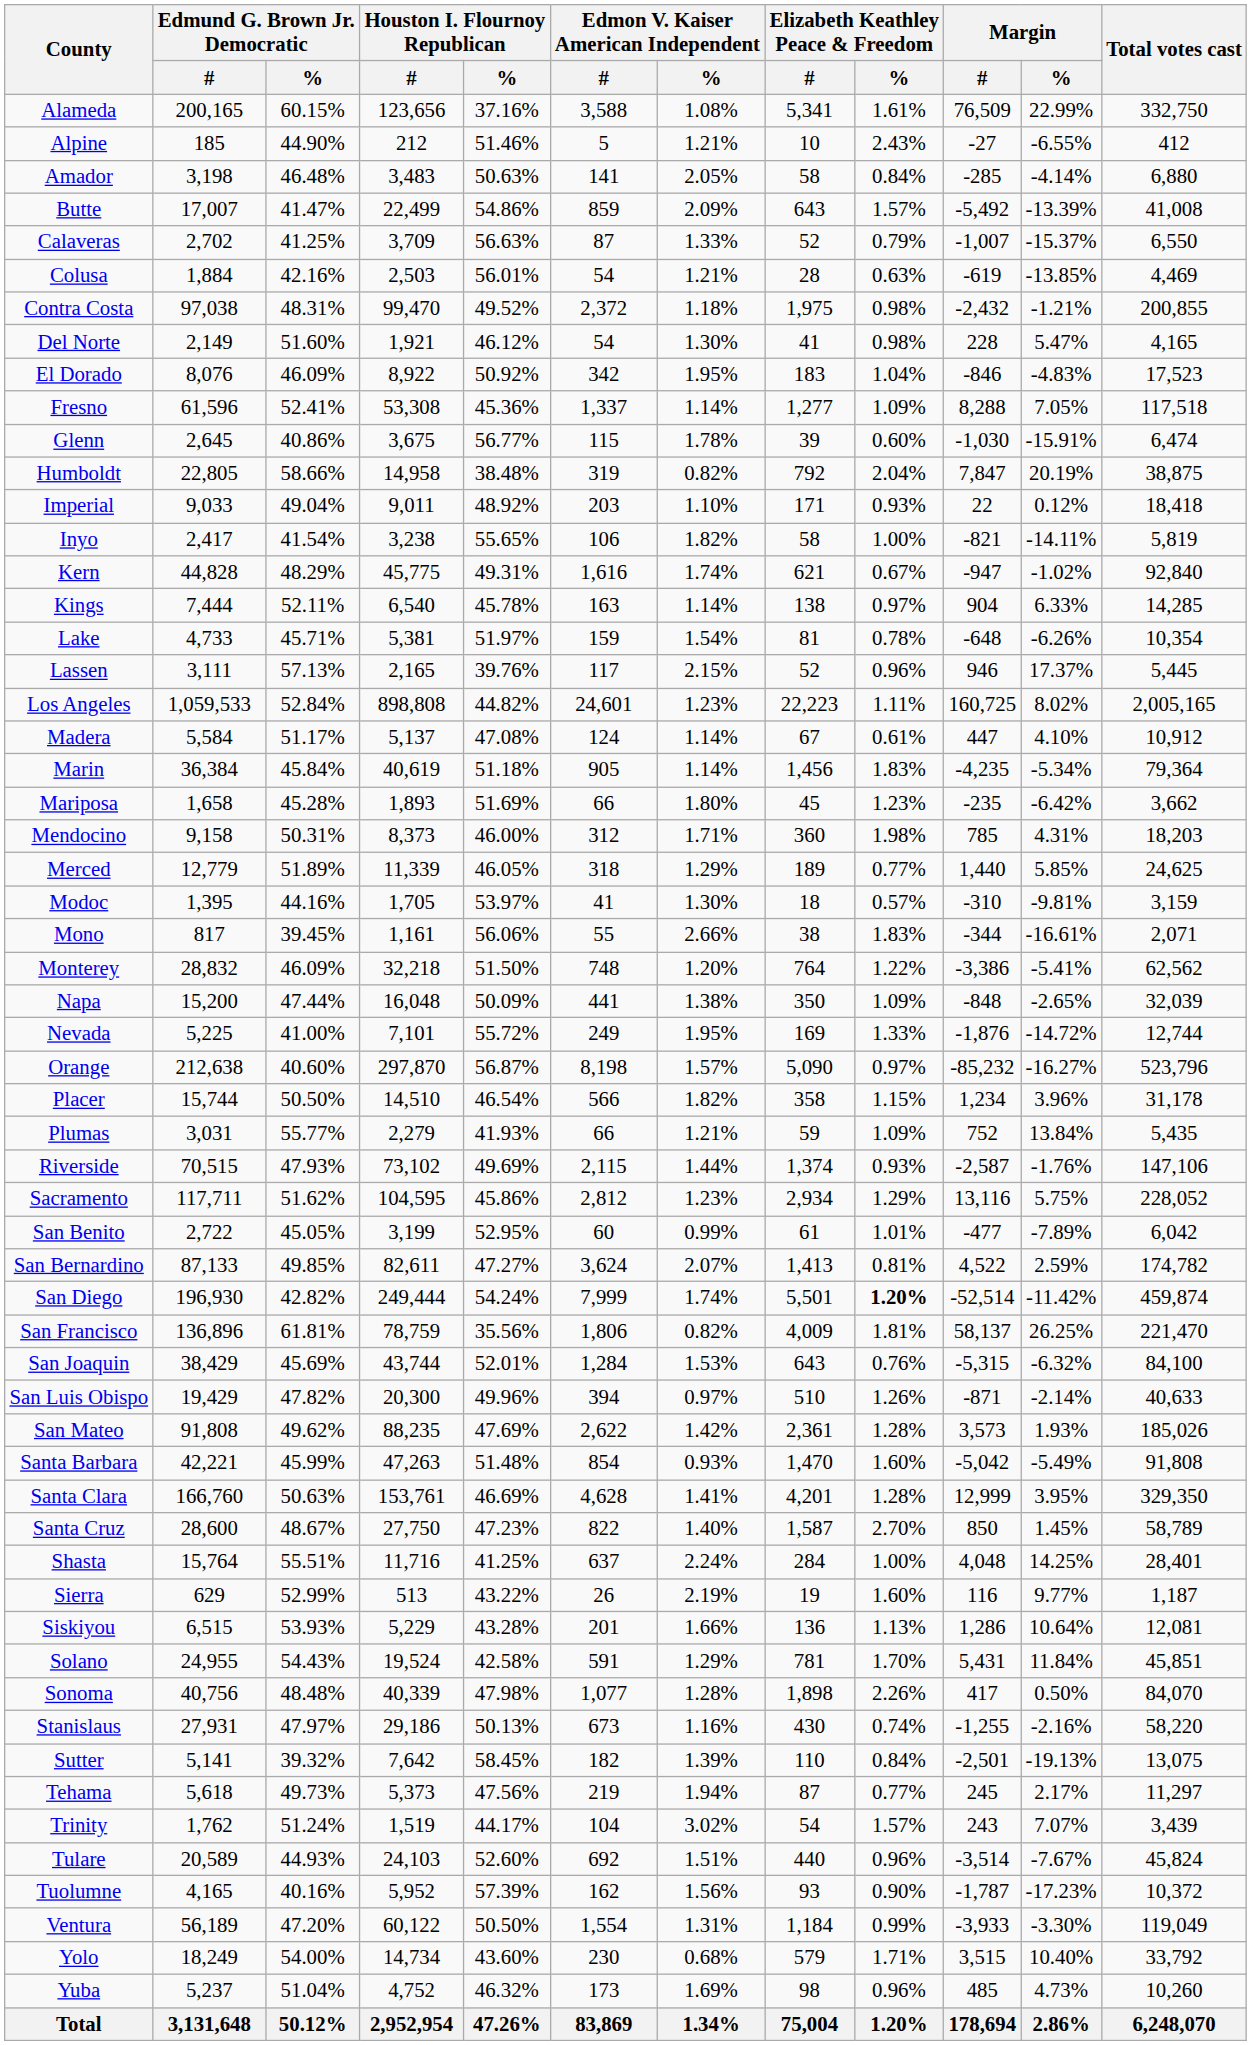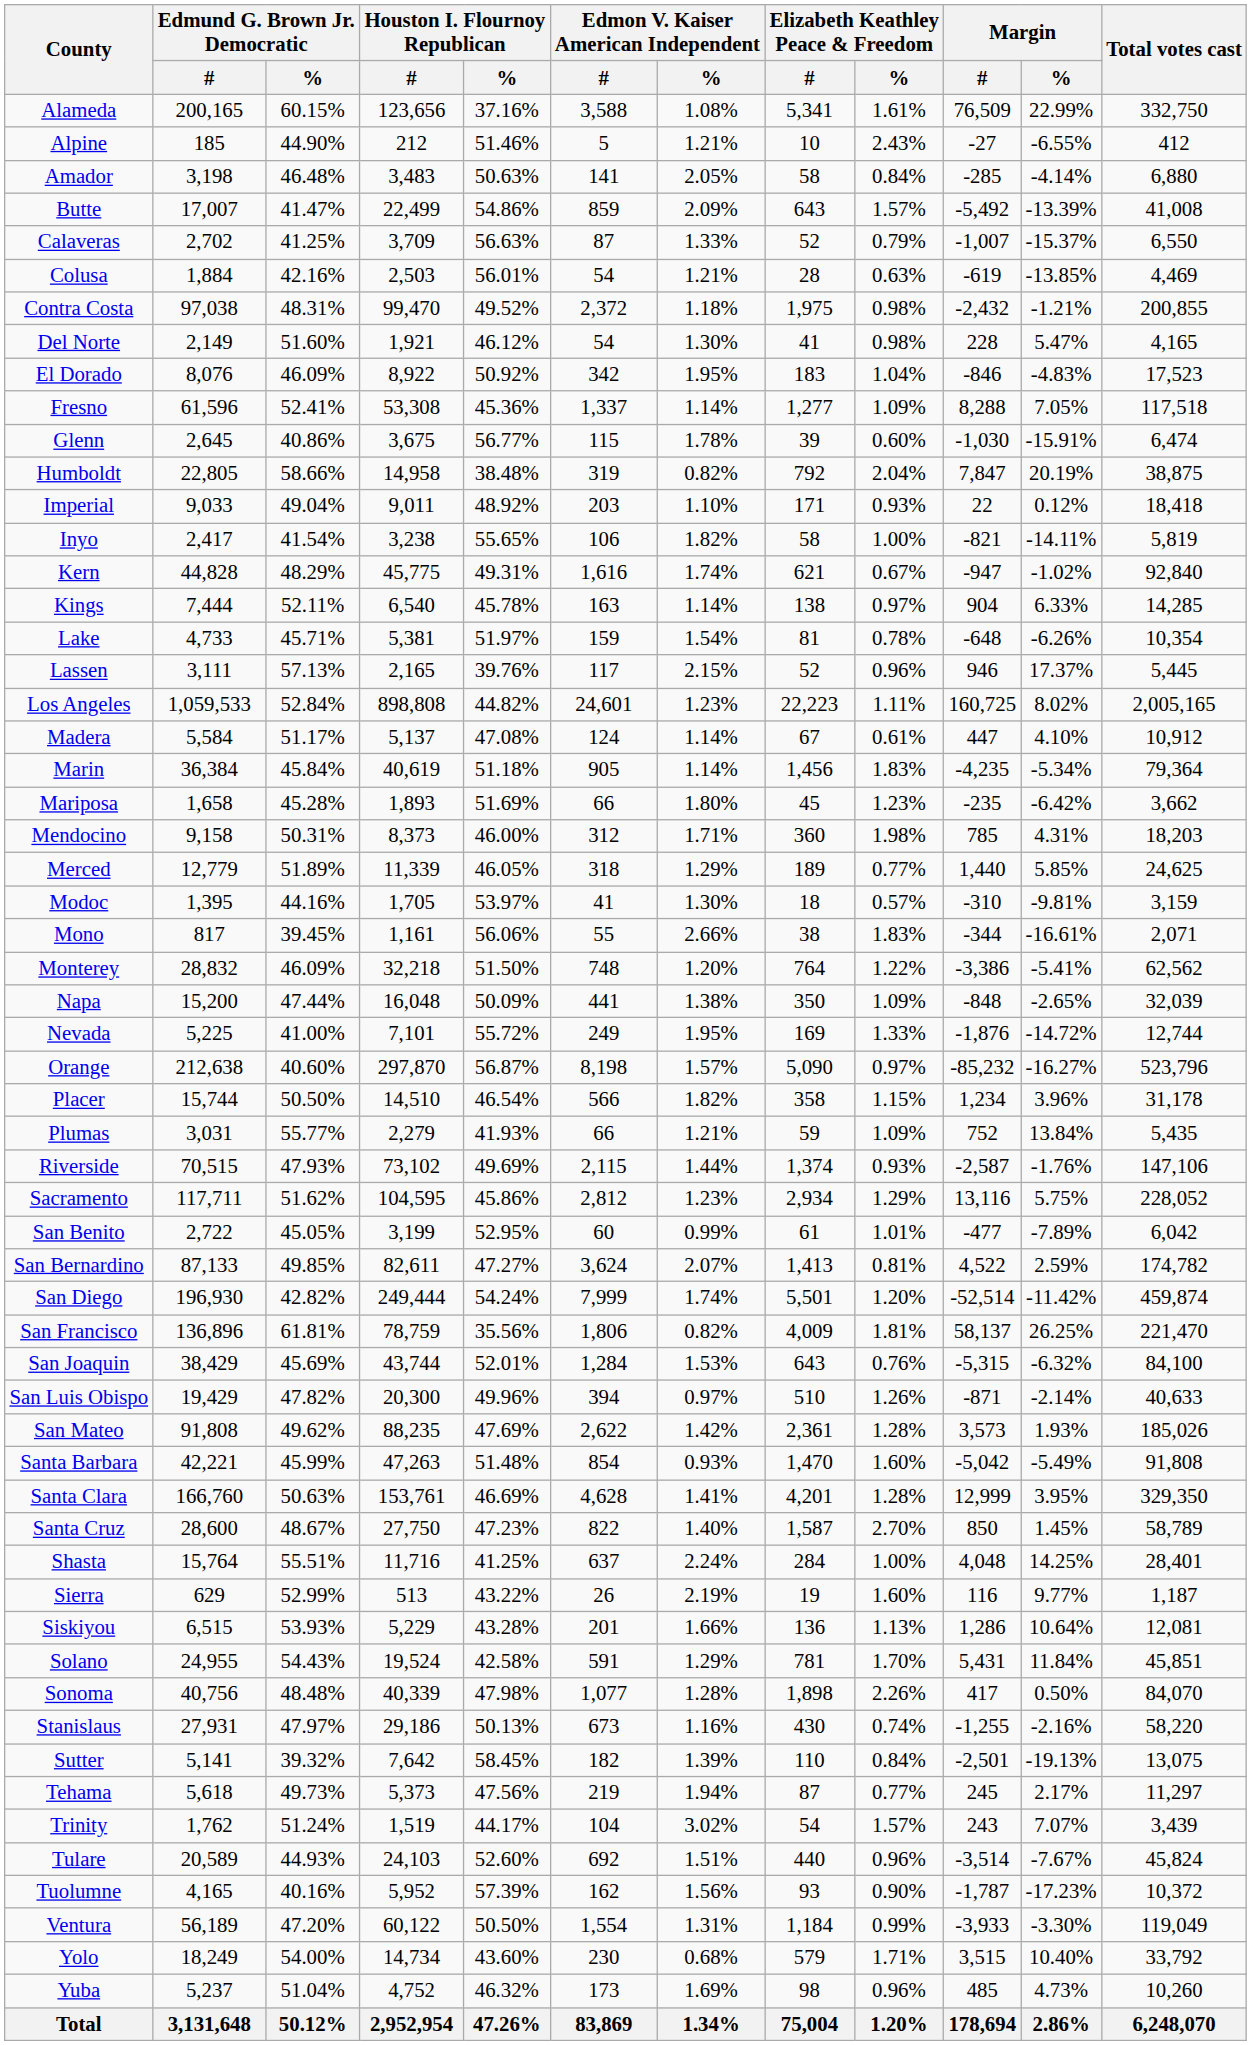(899, 1297) bold -> (899, 1297) normal
